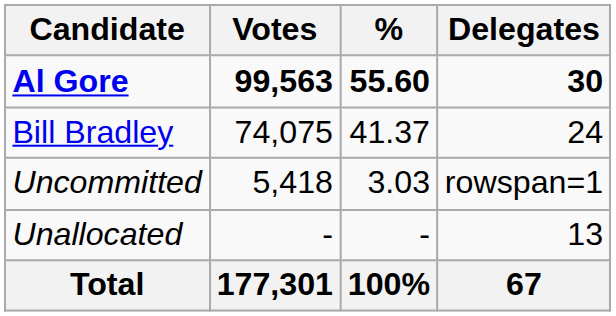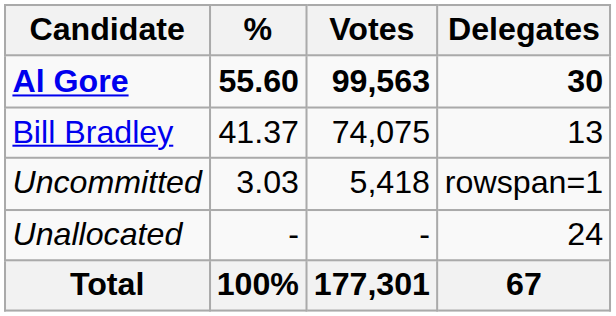columns swapped: (275, 30) <-> (389, 30)
(585, 132) 24 -> (585, 132) 13
(585, 234) 13 -> (585, 234) 24
